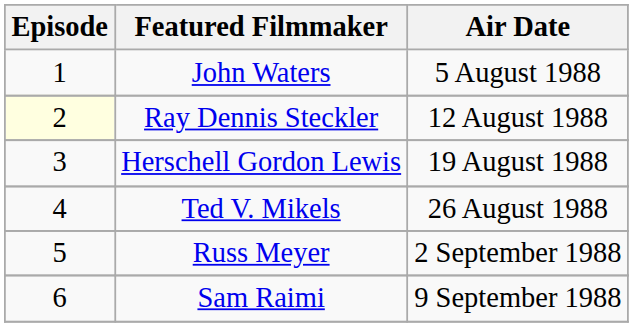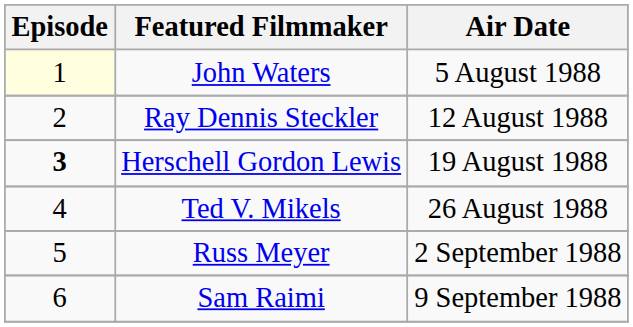(60, 72) no background -> (60, 72) lightyellow background
(60, 117) lightyellow background -> (60, 117) no background
(60, 162) normal -> (60, 162) bold
